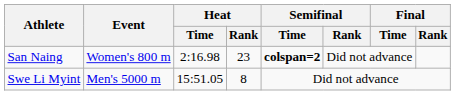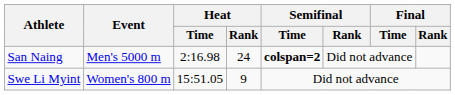(129, 57) Women's 800 m -> (124, 57) Men's 5000 m
(244, 57) 23 -> (244, 57) 24
(124, 79) Men's 5000 m -> (129, 79) Women's 800 m
(244, 79) 8 -> (244, 79) 9
